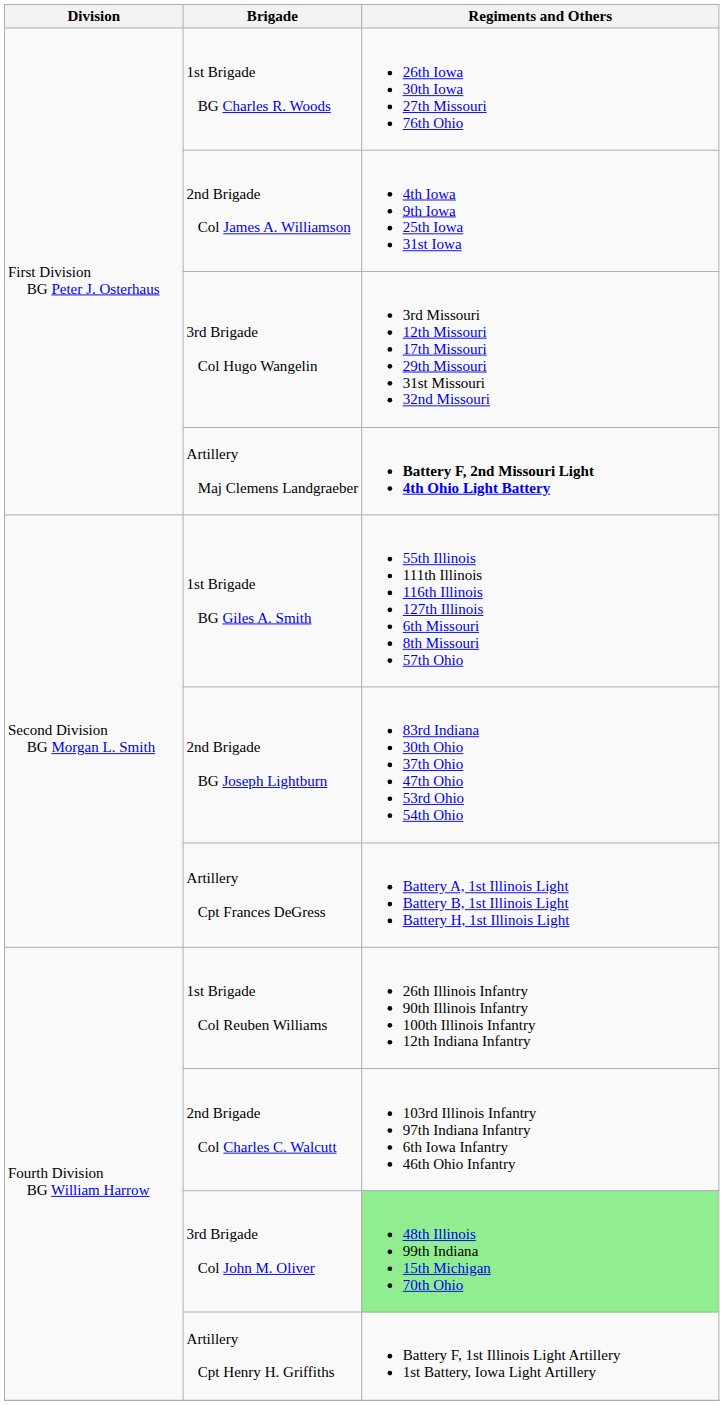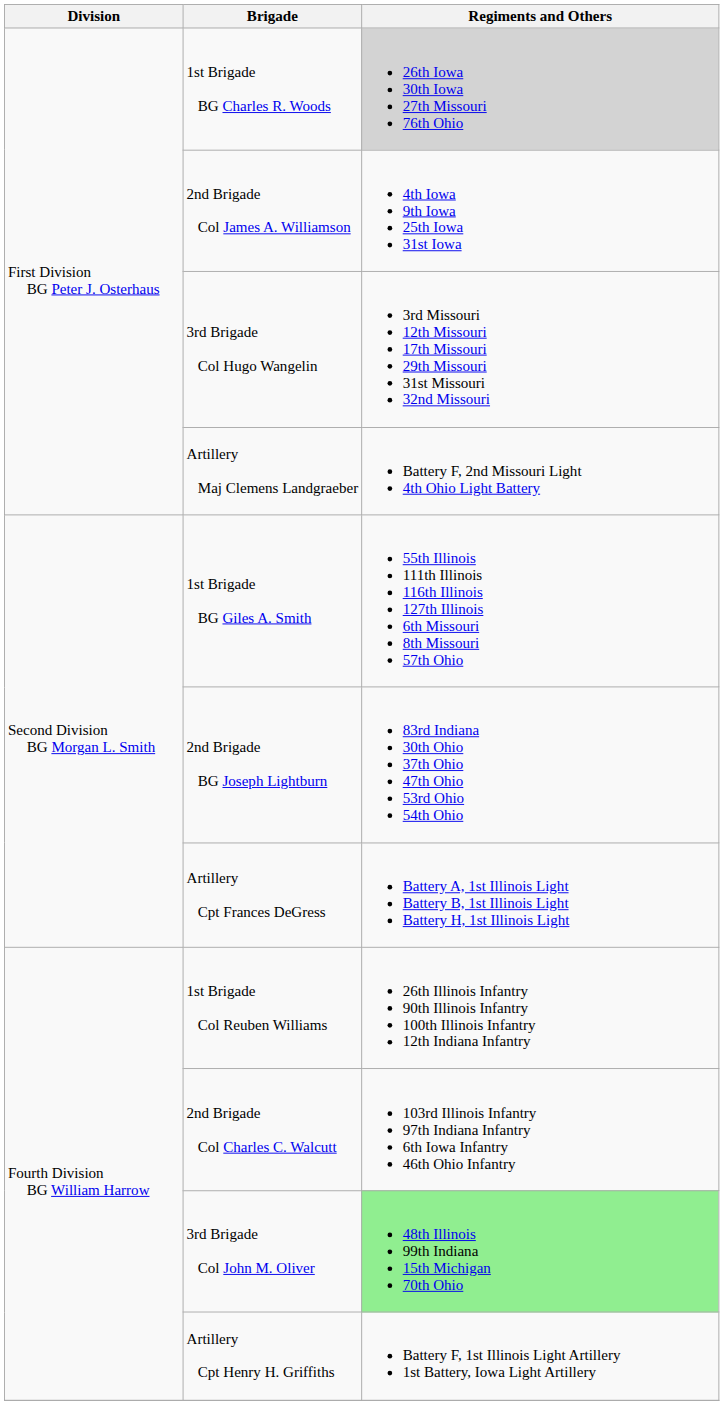(540, 98) no background -> (540, 98) lightgrey background
(540, 479) bold -> (540, 479) normal
